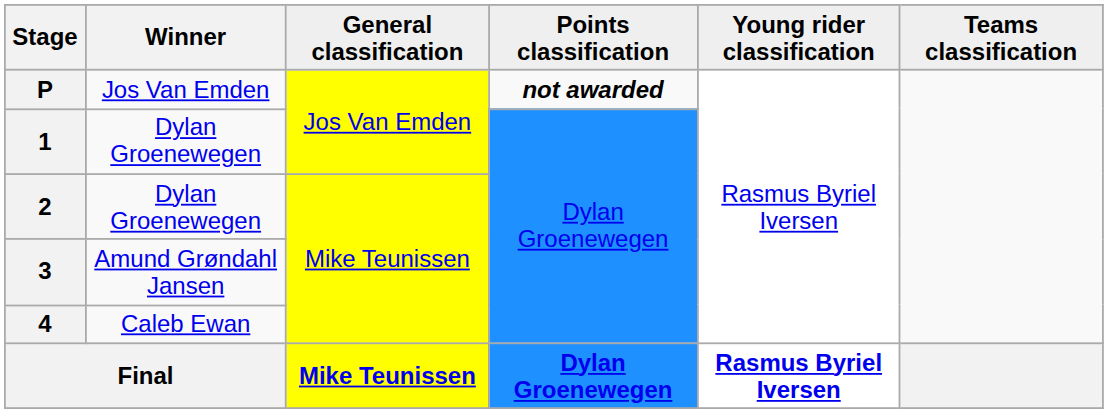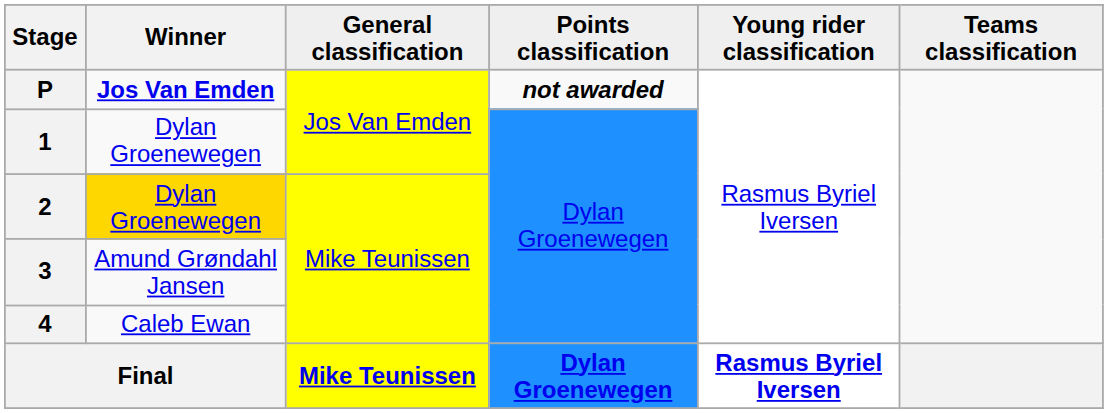(186, 90) normal -> (186, 90) bold
(186, 207) no background -> (186, 207) gold background
